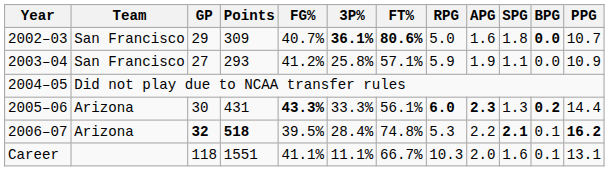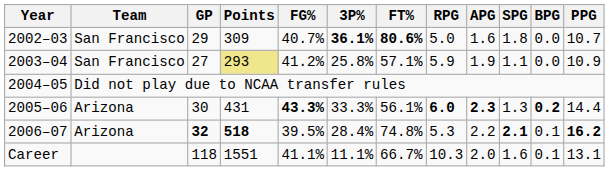(547, 39) bold -> (547, 39) normal
(236, 62) no background -> (236, 62) khaki background
